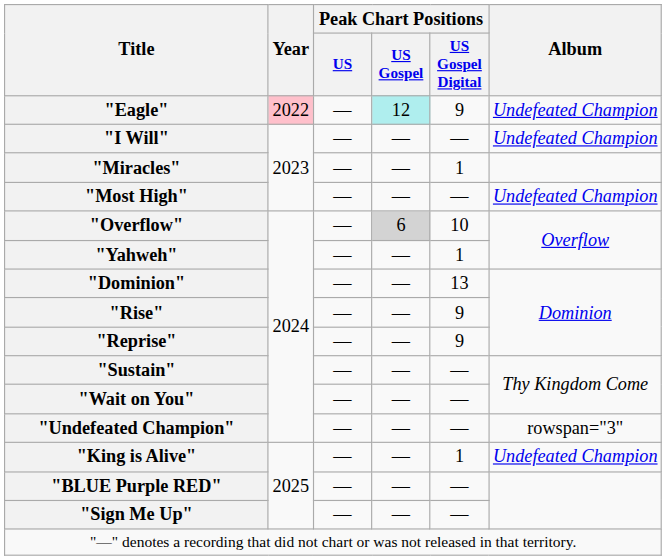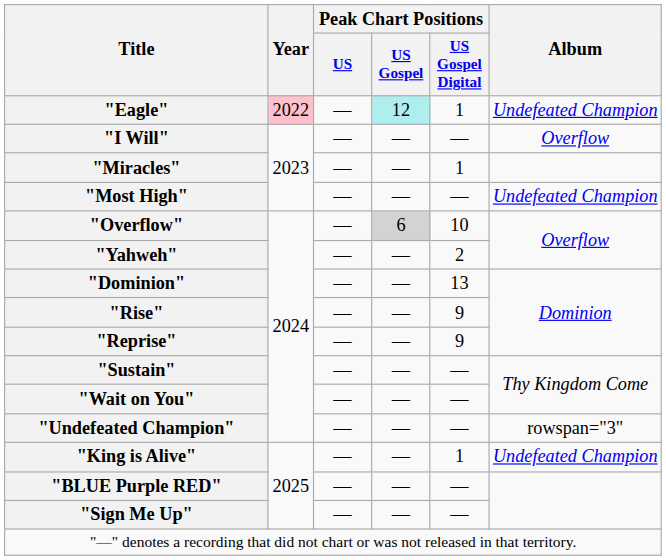(459, 109) 9 -> (459, 109) 1
(575, 138) Undefeated Champion -> (575, 138) Overflow
(459, 254) 1 -> (459, 254) 2
